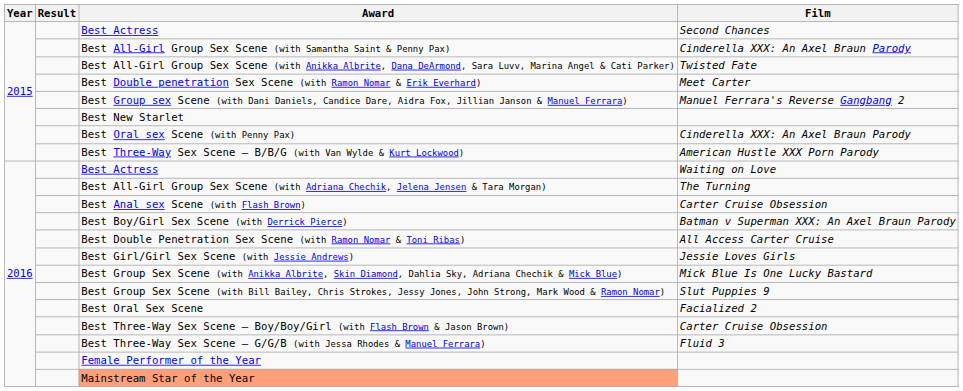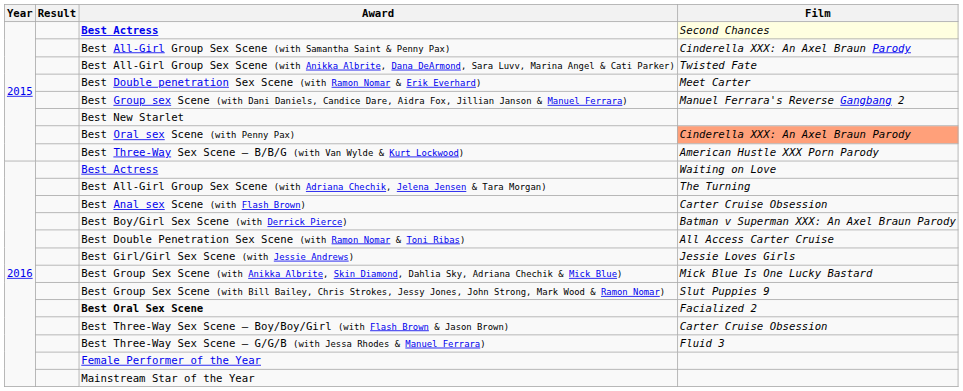(120, 30) normal -> (120, 30) bold
(725, 30) no background -> (725, 30) lightyellow background
(795, 135) no background -> (795, 135) lightsalmon background
(142, 308) normal -> (142, 308) bold
(168, 378) lightsalmon background -> (168, 378) no background
